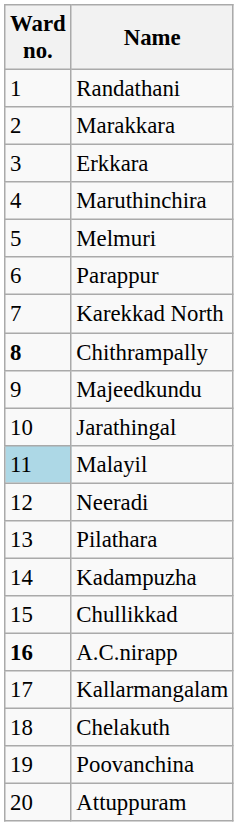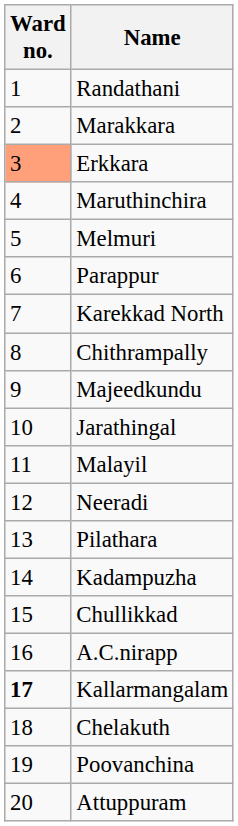(16, 163) no background -> (16, 163) lightsalmon background
(16, 351) bold -> (16, 351) normal
(21, 464) lightblue background -> (21, 464) no background
(21, 651) bold -> (21, 651) normal
(21, 689) normal -> (21, 689) bold
